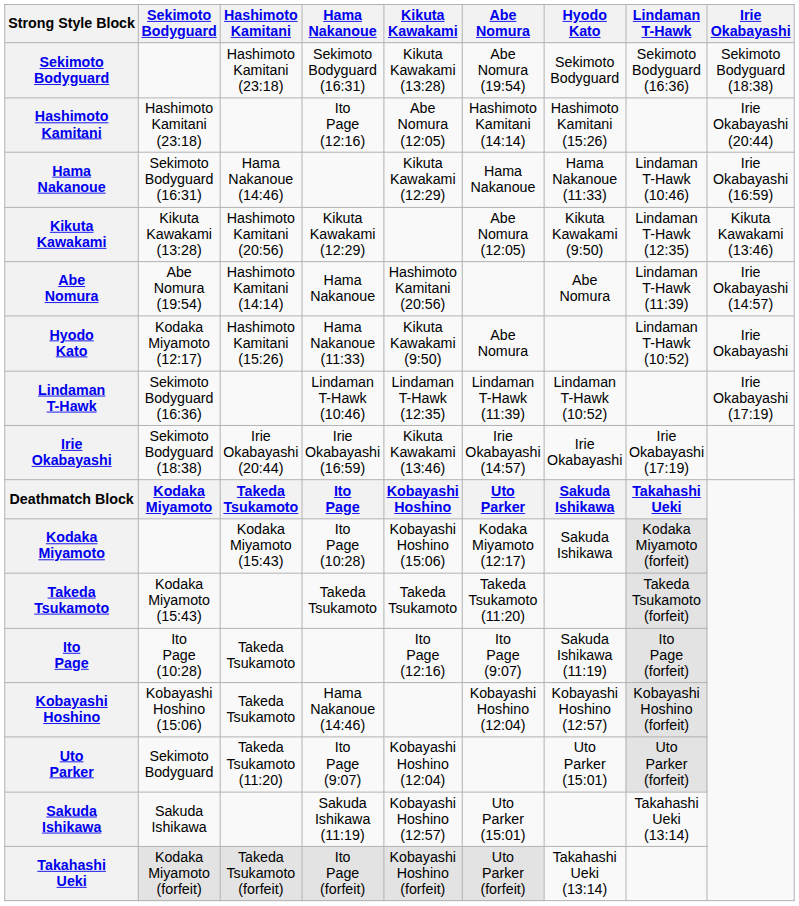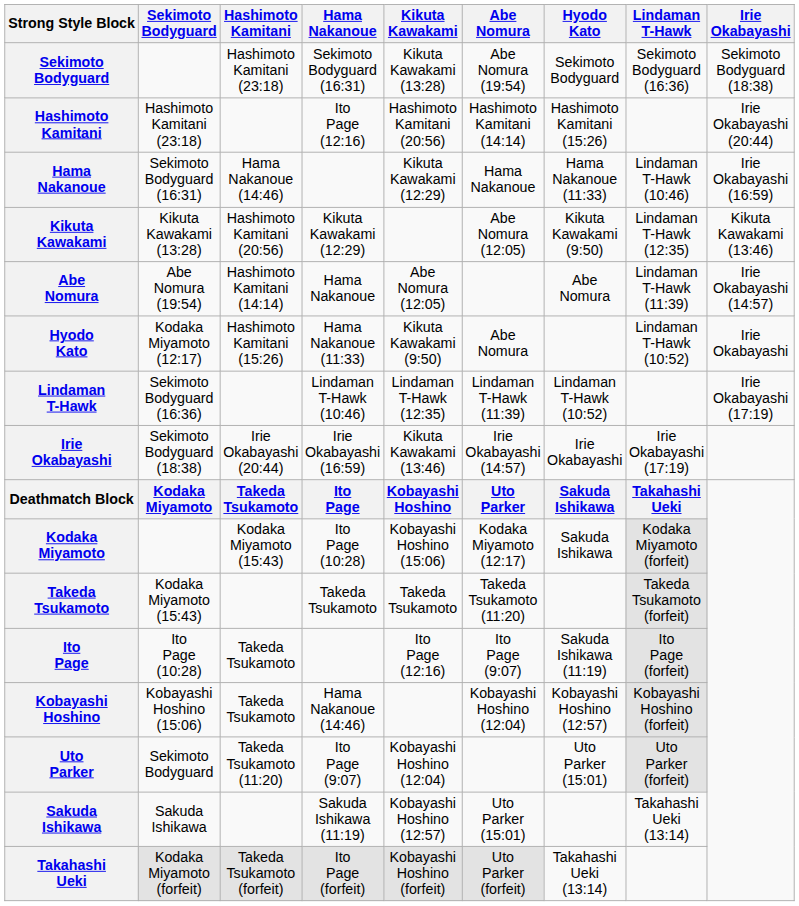(423, 125) Abe Nomura (12:05) -> (423, 125) Hashimoto Kamitani (20:56)
(423, 288) Hashimoto Kamitani (20:56) -> (423, 288) Abe Nomura (12:05)
